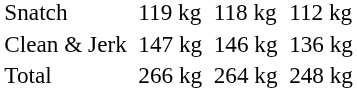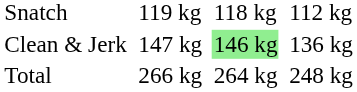(246, 44) no background -> (246, 44) lightgreen background
